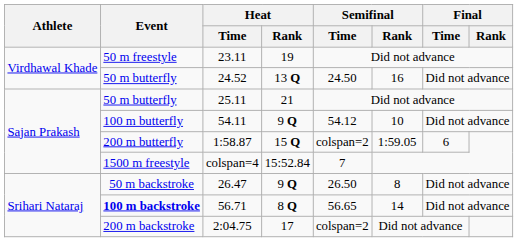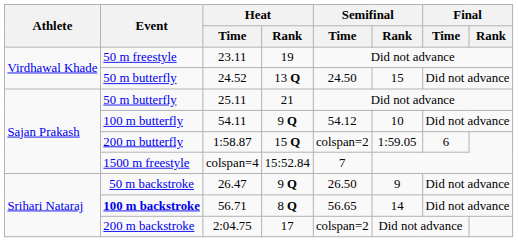(397, 78) 16 -> (397, 78) 15
(397, 184) 8 -> (397, 184) 9
